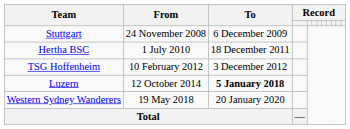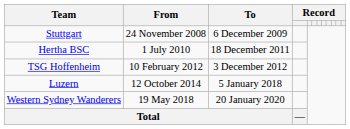(250, 83) bold -> (250, 83) normal
